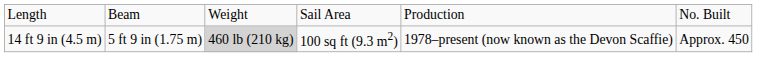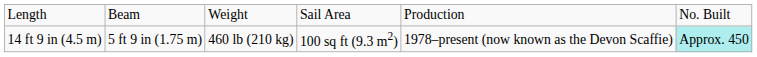(251, 39) lightgrey background -> (251, 39) no background
(714, 39) no background -> (714, 39) paleturquoise background
